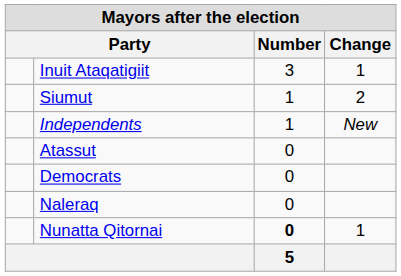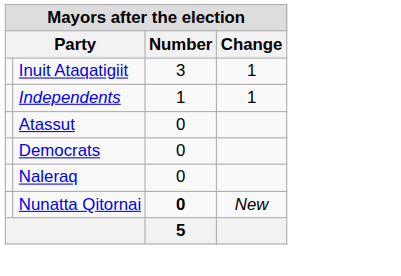- row: (66, 97)
(360, 124) New -> (252, 97) 1
(360, 230) 1 -> (252, 204) New
